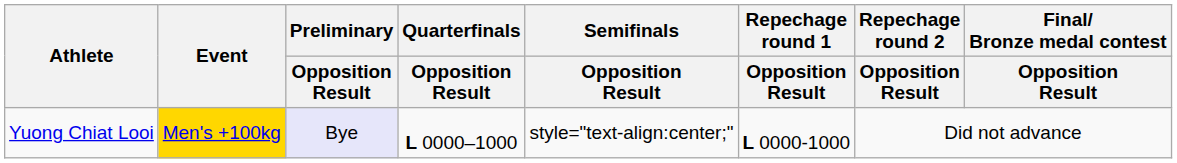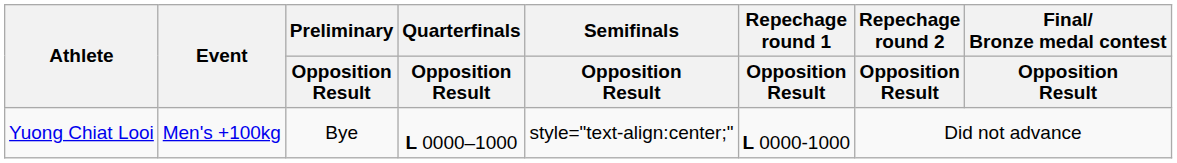(222, 133) gold background -> (222, 133) no background
(342, 133) lavender background -> (342, 133) no background
